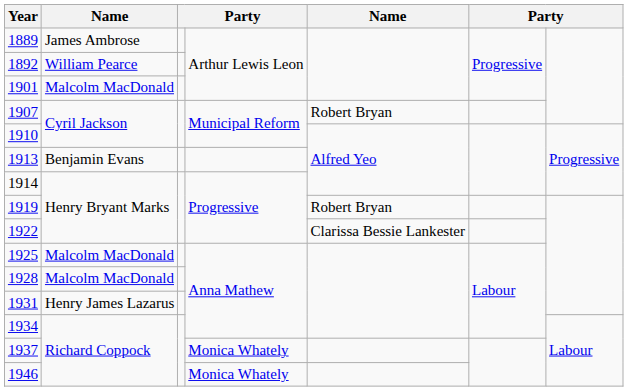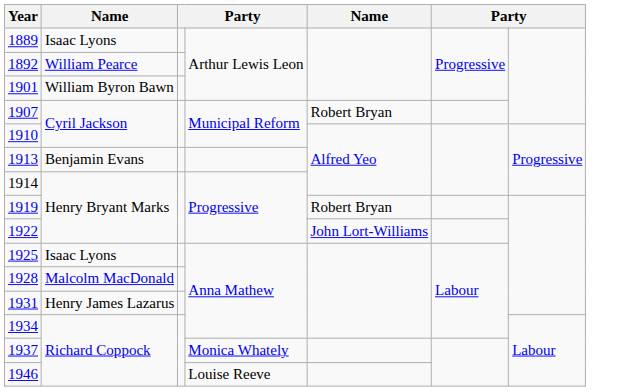(92, 40) James Ambrose -> (81, 40) Isaac Lyons
(109, 87) Malcolm MacDonald -> (109, 87) William Byron Bawn
(388, 231) Clarissa Bessie Lankester -> (369, 231) John Lort-Williams
(109, 254) Malcolm MacDonald -> (81, 254) Isaac Lyons
(238, 374) Monica Whately -> (229, 374) Louise Reeve
